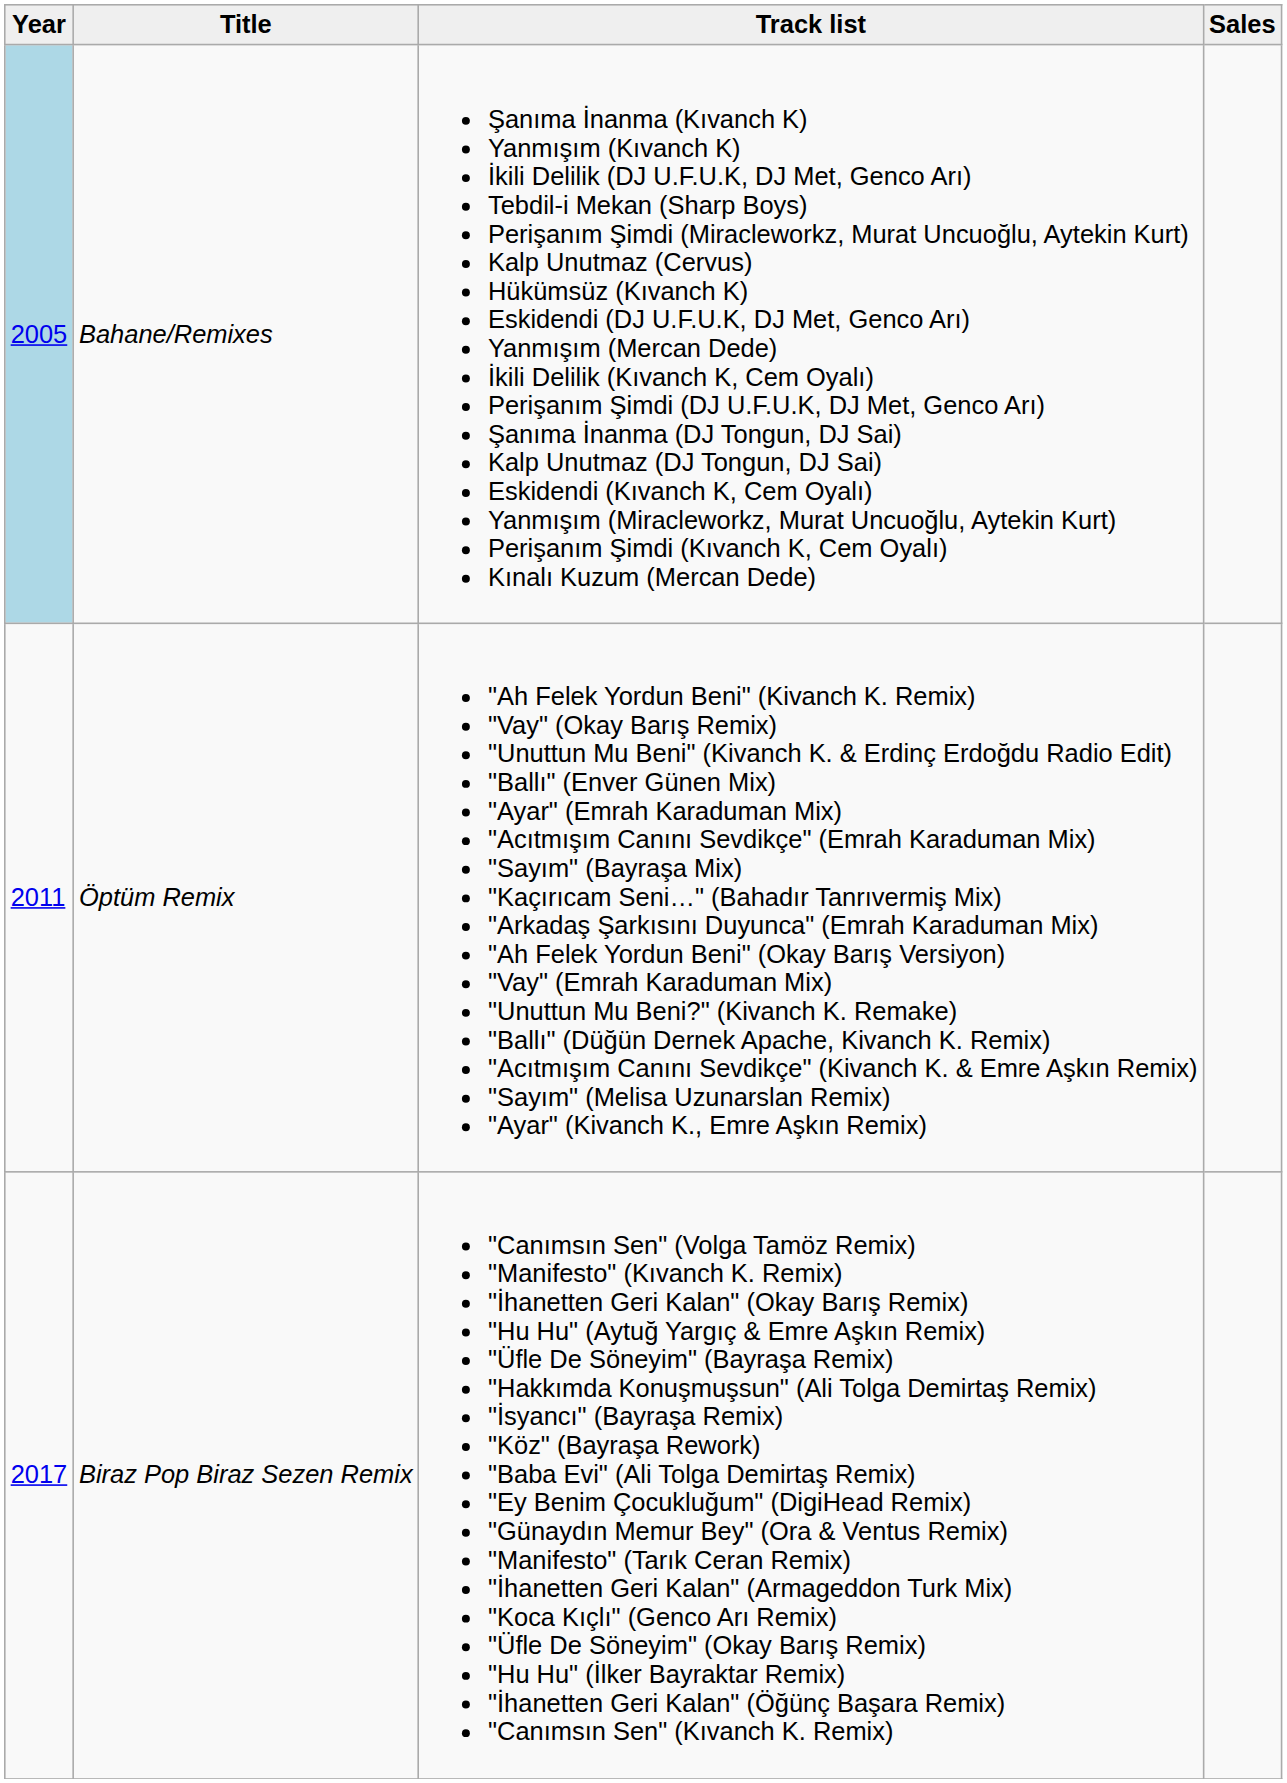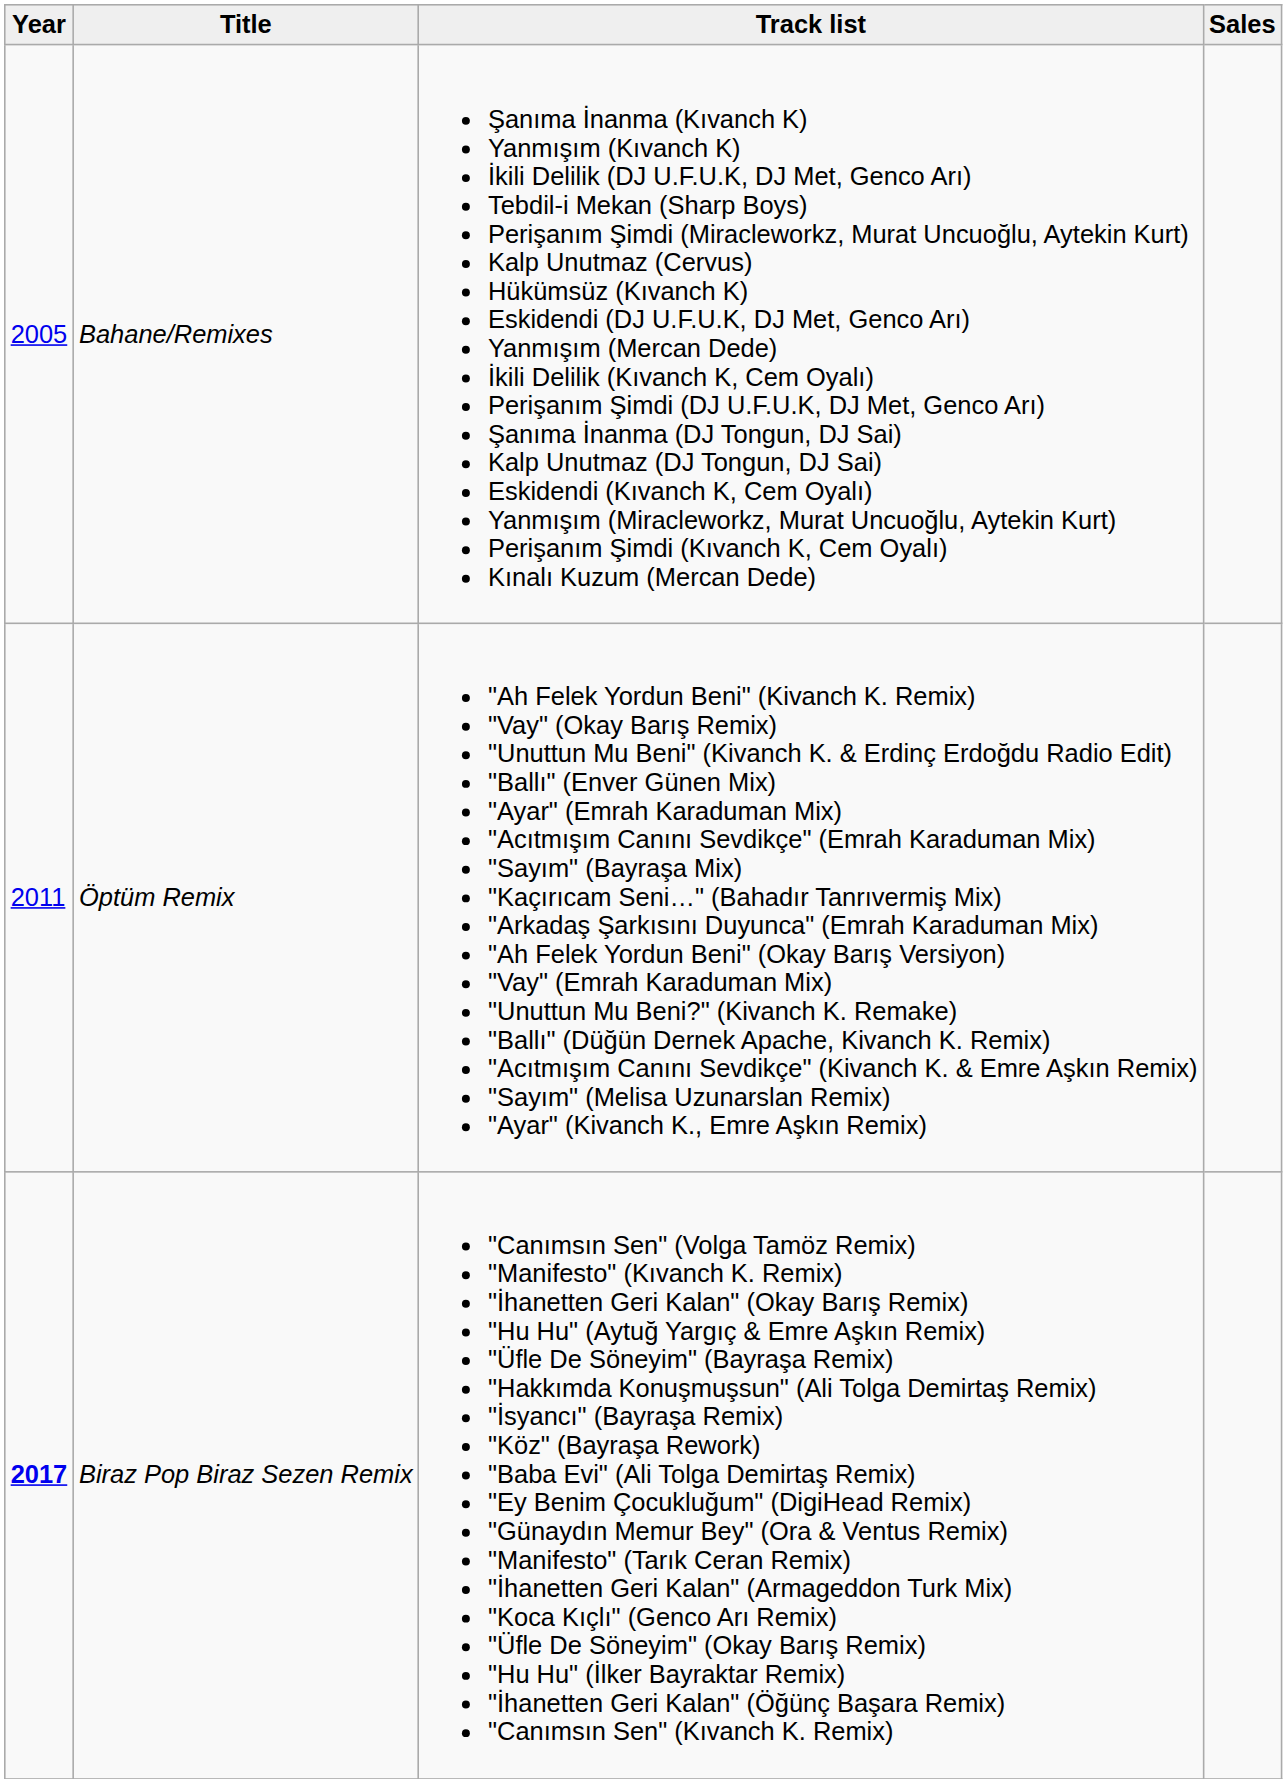(39, 333) lightblue background -> (39, 333) no background
(39, 1474) normal -> (39, 1474) bold
